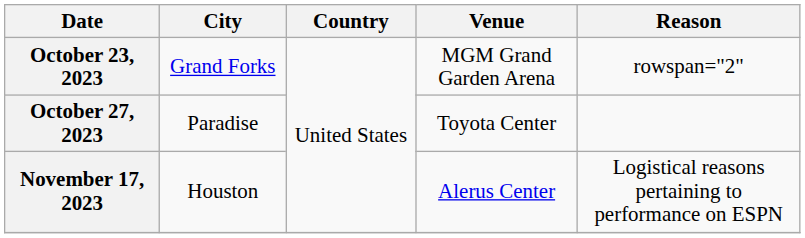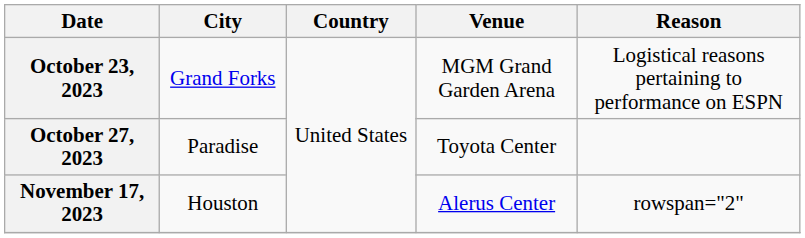(689, 66) rowspan="2" -> (689, 77) Logistical reasons pertaining to performance on ESPN
(689, 191) Logistical reasons pertaining to performance on ESPN -> (689, 203) rowspan="2"
